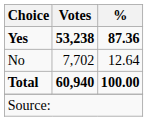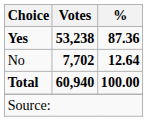(79, 60) normal -> (79, 60) bold
(124, 60) normal -> (124, 60) bold
